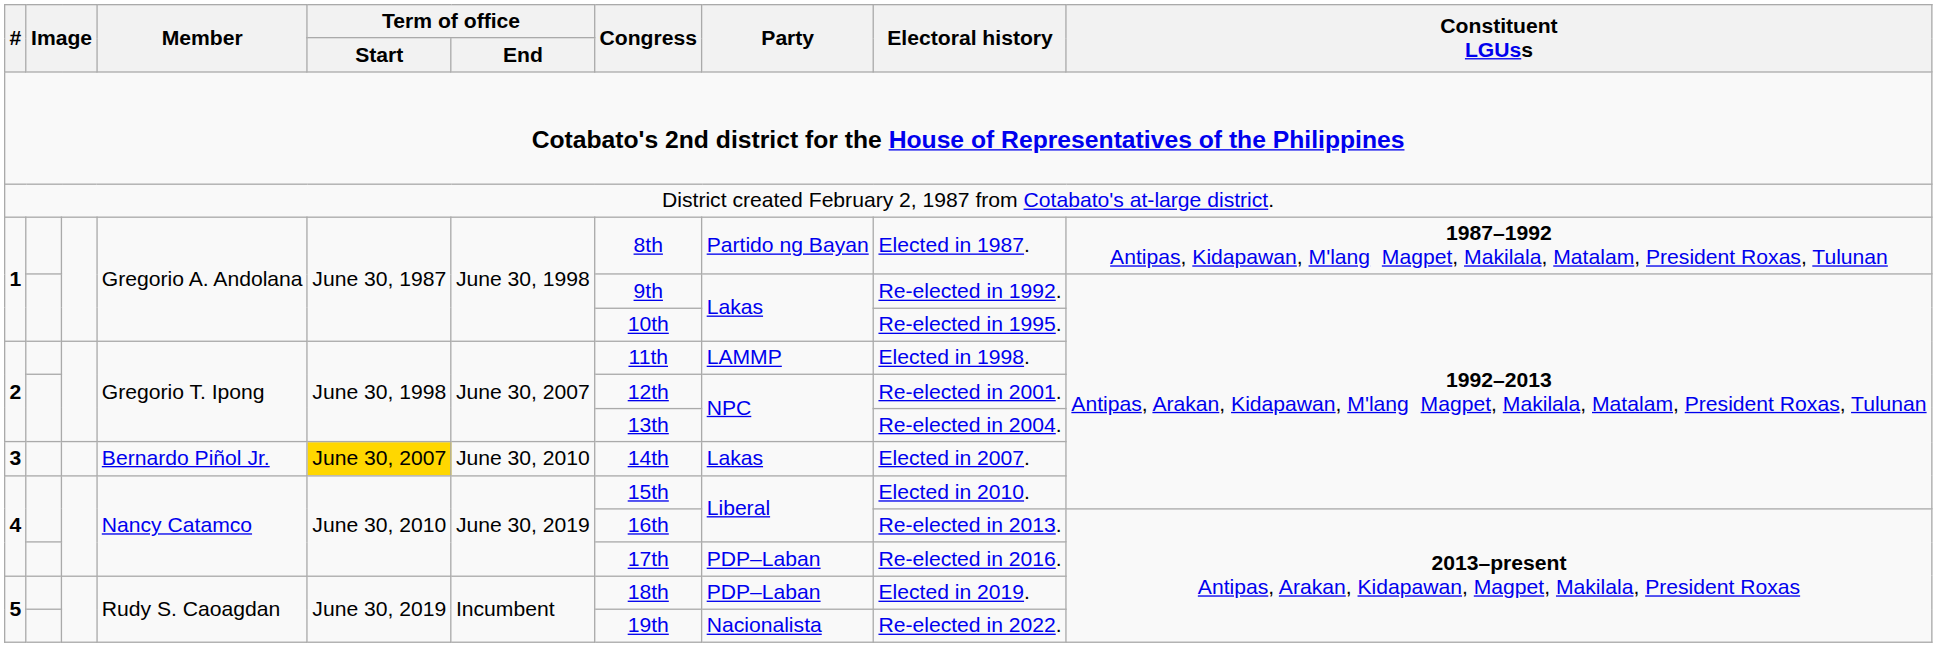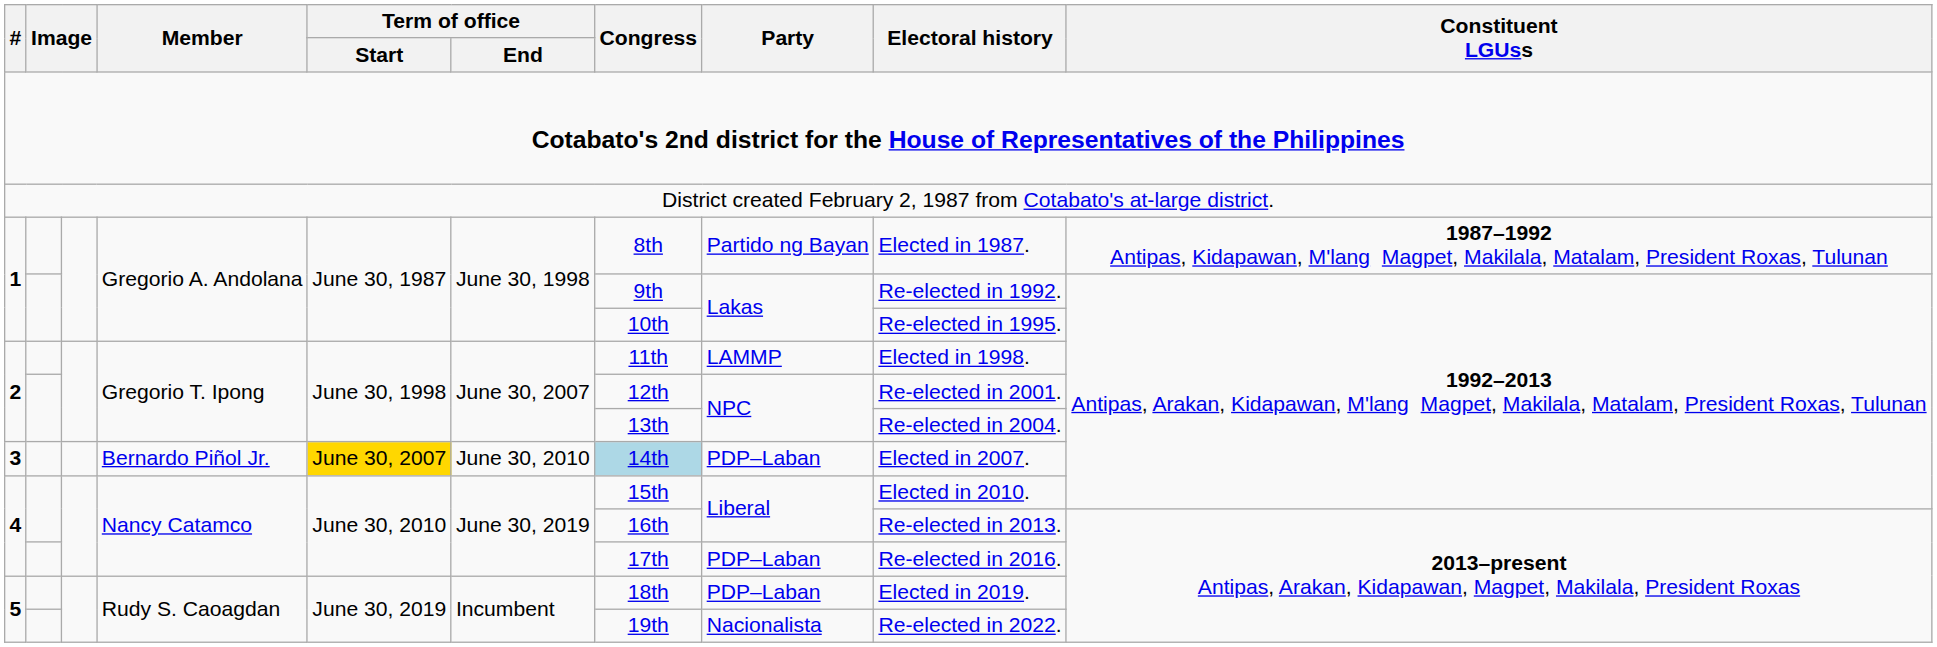(648, 458) no background -> (648, 458) lightblue background
(735, 458) Lakas -> (764, 458) PDP–Laban
